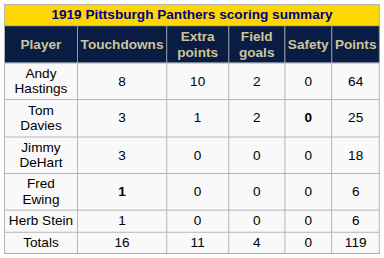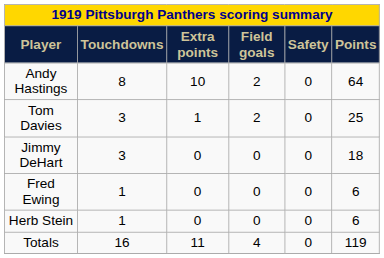(308, 118) bold -> (308, 118) normal
(122, 191) bold -> (122, 191) normal
